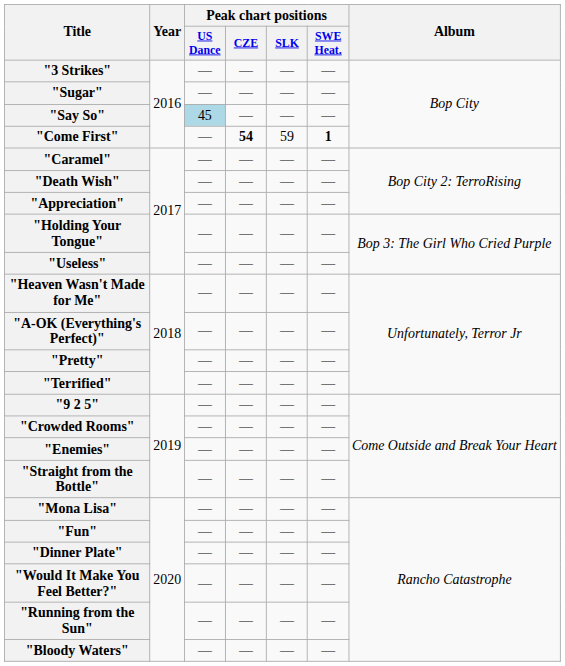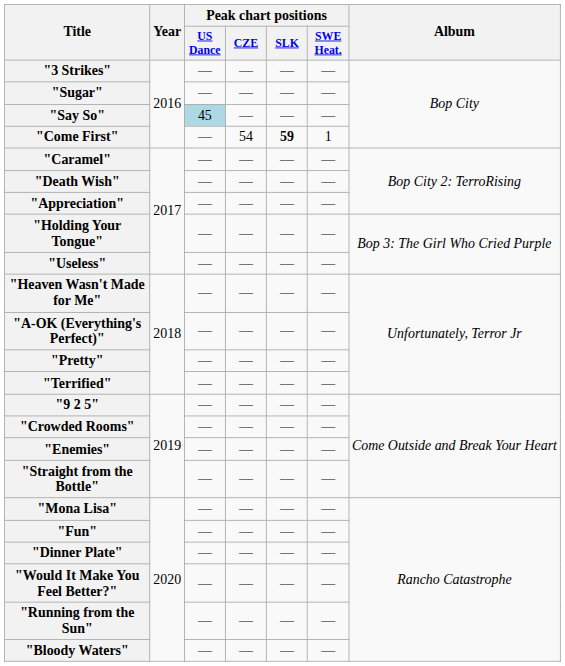(246, 137) bold -> (246, 137) normal
(287, 137) normal -> (287, 137) bold
(328, 137) bold -> (328, 137) normal
